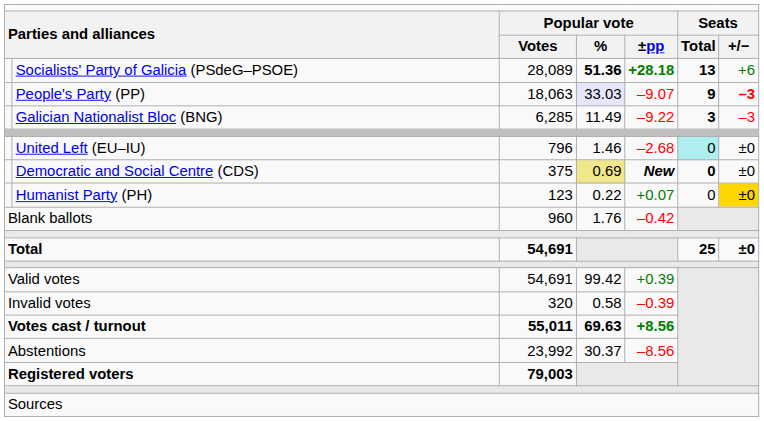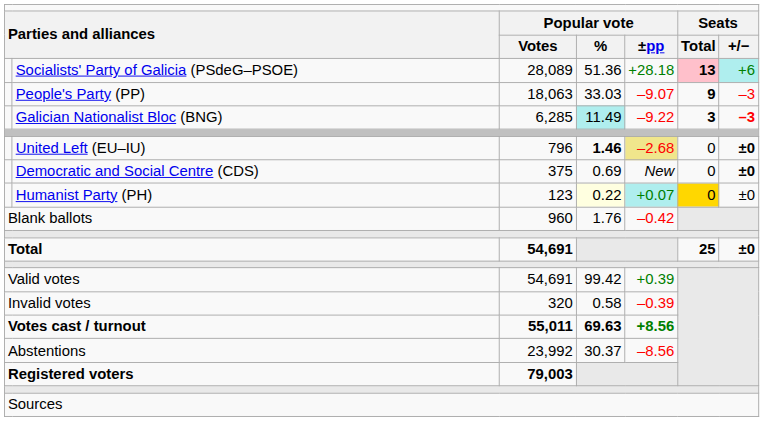(603, 70) bold -> (603, 70) normal
(651, 70) bold -> (651, 70) normal
(707, 70) no background -> (707, 70) pink background
(746, 70) no background -> (746, 70) paleturquoise background
(603, 93) lavender background -> (603, 93) no background
(747, 93) bold -> (747, 93) normal
(603, 117) no background -> (603, 117) paleturquoise background
(747, 117) normal -> (747, 117) bold
(607, 148) normal -> (607, 148) bold
(656, 148) no background -> (656, 148) khaki background
(711, 148) paleturquoise background -> (711, 148) no background
(747, 148) normal -> (747, 148) bold
(607, 171) khaki background -> (607, 171) no background
(659, 171) bold -> (659, 171) normal
(711, 171) bold -> (711, 171) normal
(747, 171) normal -> (747, 171) bold
(607, 195) no background -> (607, 195) lightyellow background
(655, 195) no background -> (655, 195) paleturquoise background
(711, 195) no background -> (711, 195) gold background
(747, 195) gold background -> (747, 195) no background
